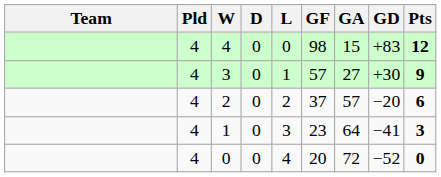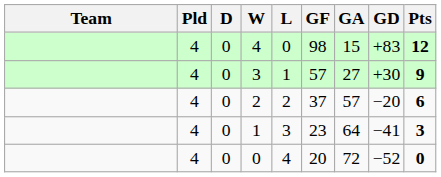columns swapped: (226, 18) <-> (256, 18)
